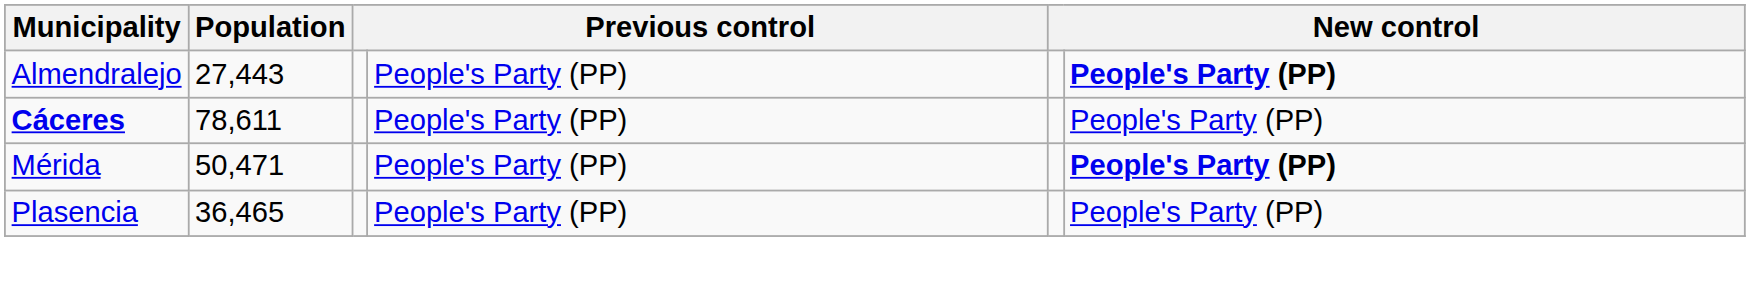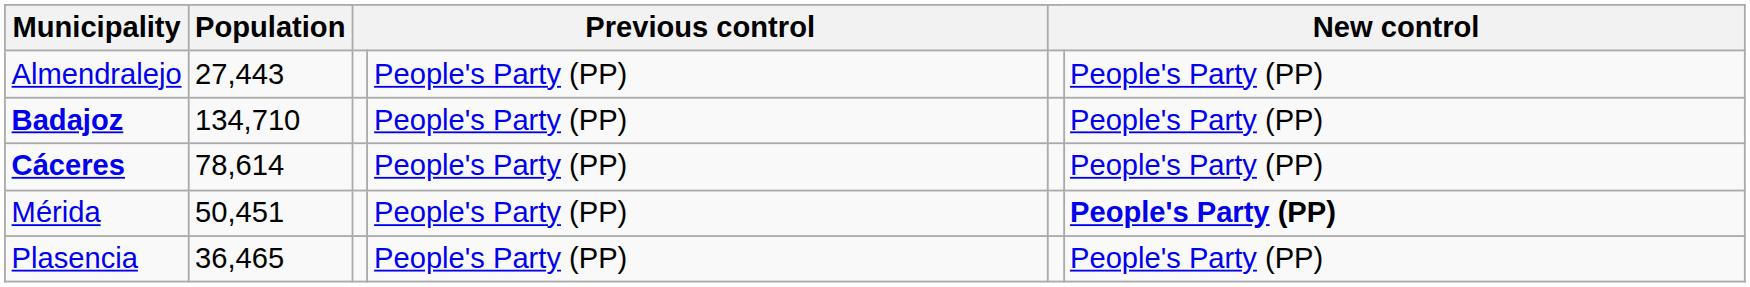(1203, 73) bold -> (1197, 73) normal
+ row: (67, 119)
(238, 119) 78,611 -> (240, 166) 78,614
(240, 166) 50,471 -> (240, 212) 50,451
